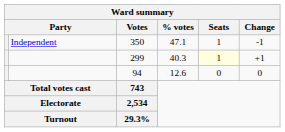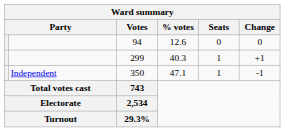rows swapped: (137, 42) <-> (137, 73)
(219, 58) lightyellow background -> (219, 58) no background
